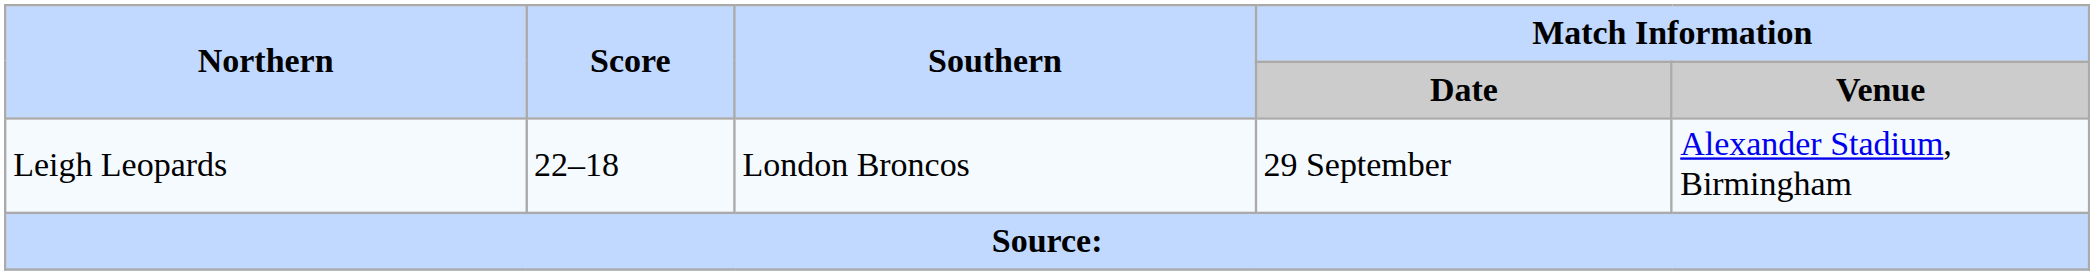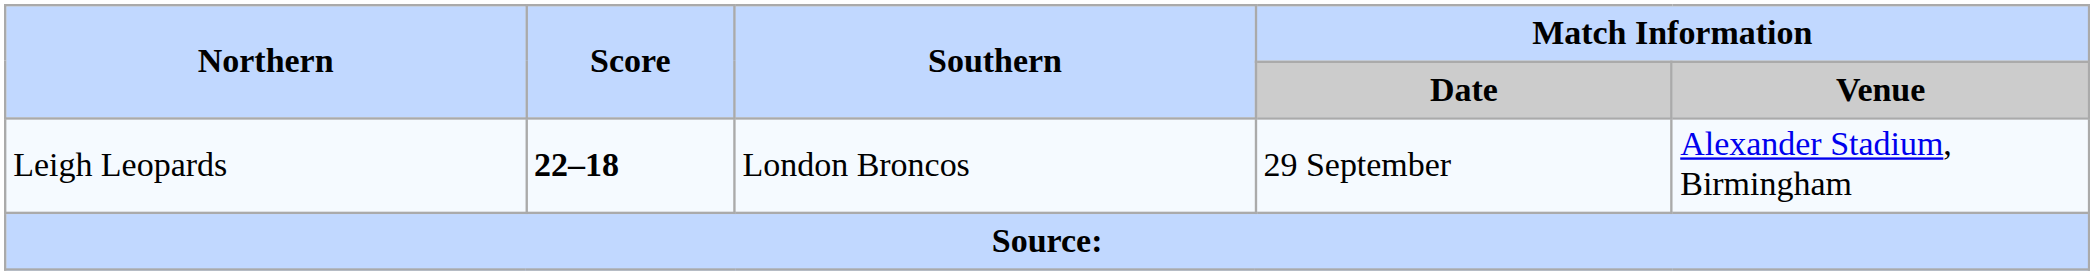(577, 165) normal -> (577, 165) bold
